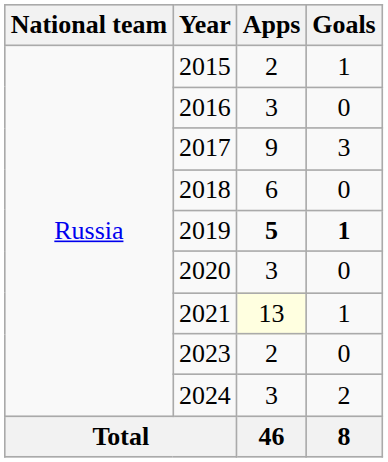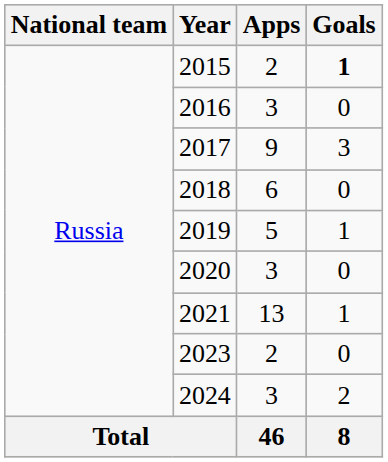(344, 66) normal -> (344, 66) bold
(272, 230) bold -> (272, 230) normal
(344, 230) bold -> (344, 230) normal
(272, 312) lightyellow background -> (272, 312) no background
